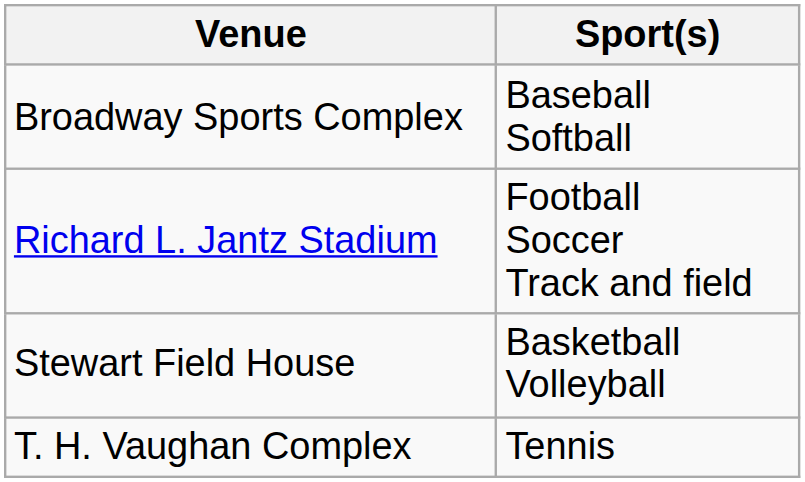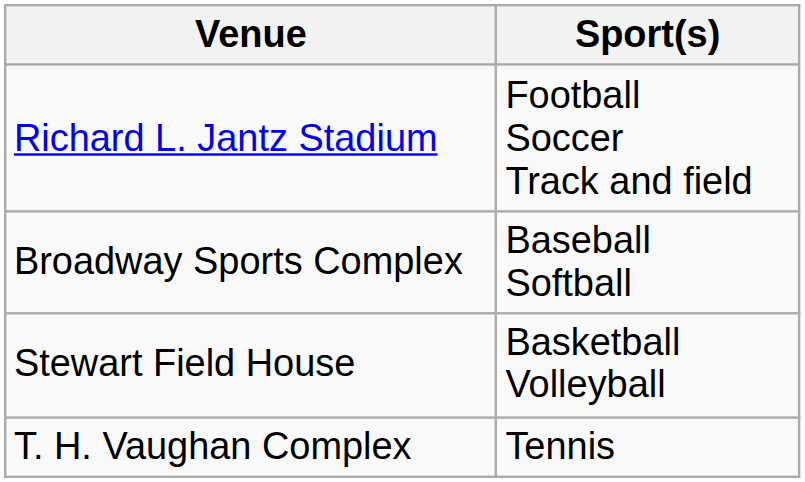rows swapped: (226, 240) <-> (238, 116)
